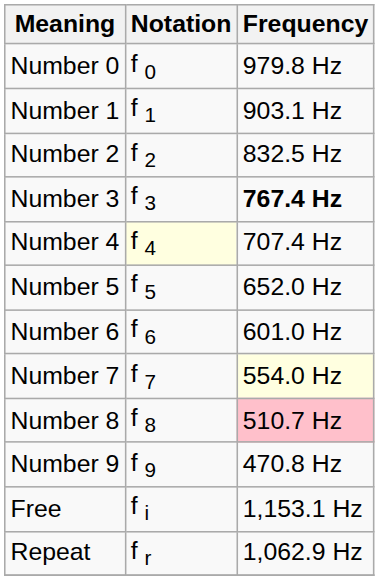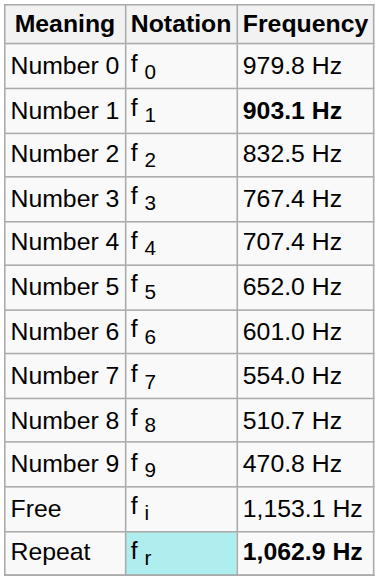(292, 110) normal -> (292, 110) bold
(292, 198) bold -> (292, 198) normal
(143, 243) lightyellow background -> (143, 243) no background
(292, 375) lightyellow background -> (292, 375) no background
(292, 420) pink background -> (292, 420) no background
(141, 553) no background -> (141, 553) paleturquoise background
(303, 552) normal -> (303, 552) bold
